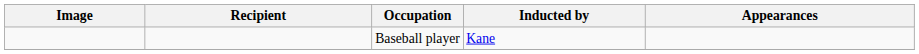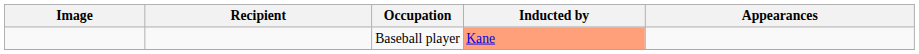(481, 38) no background -> (481, 38) lightsalmon background
